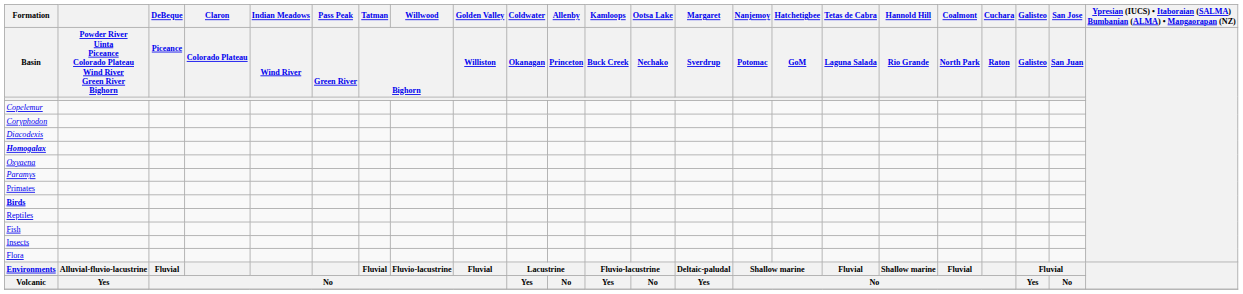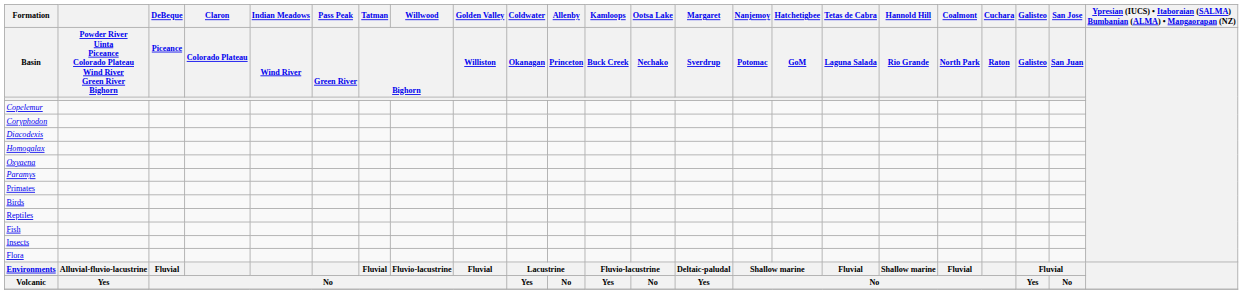(26, 147) bold -> (25, 147) normal
(16, 201) bold -> (15, 201) normal
